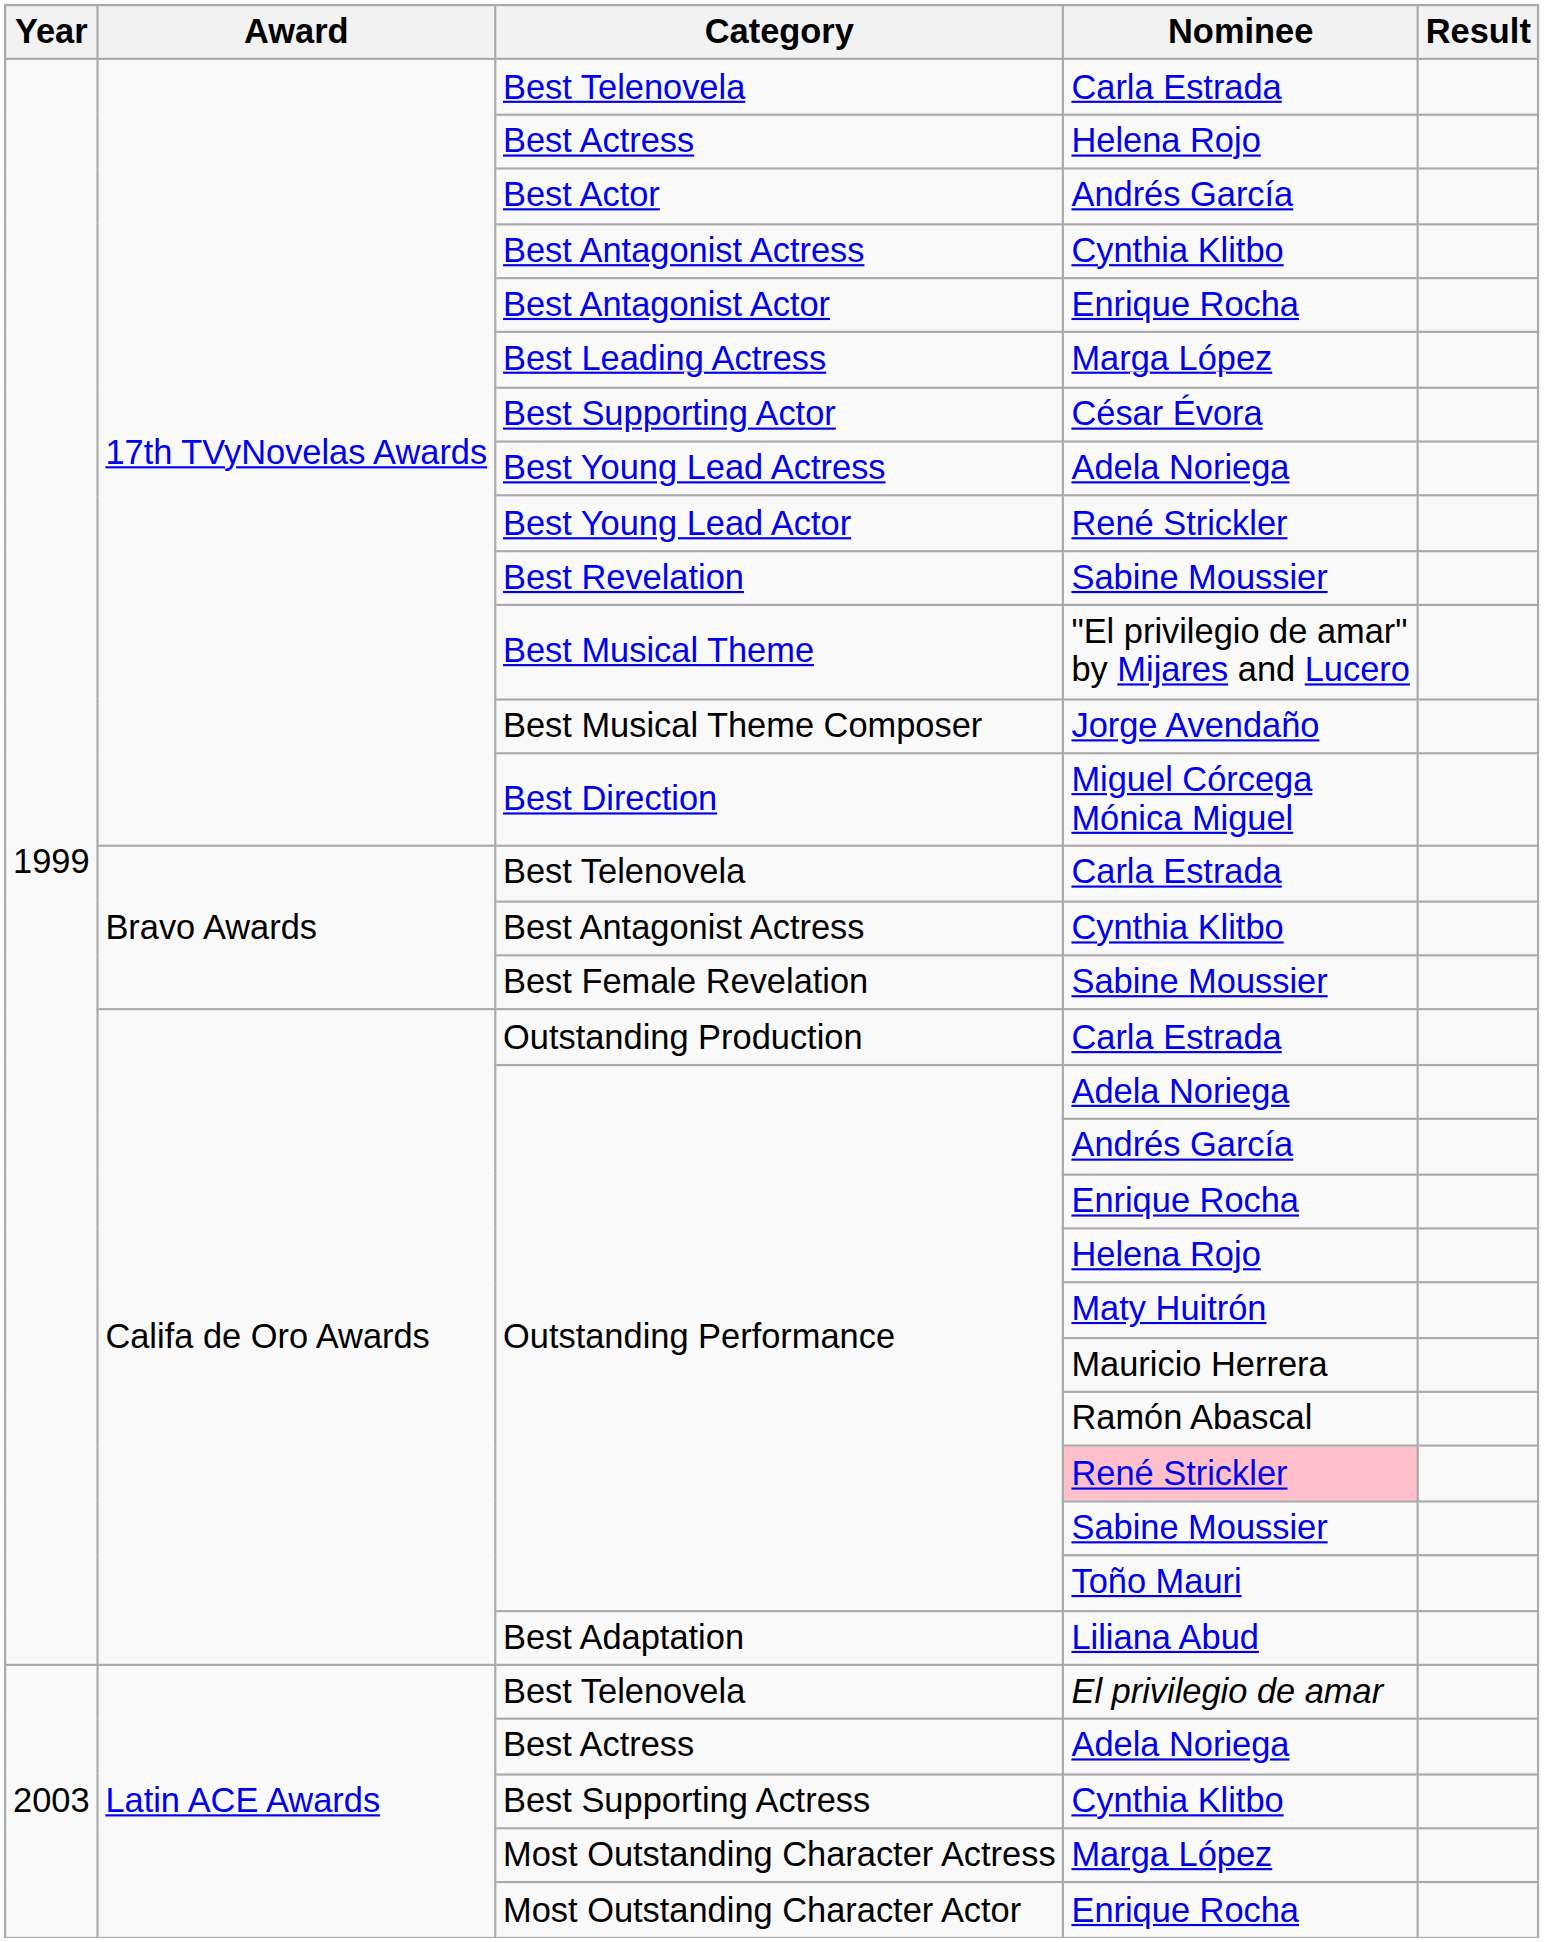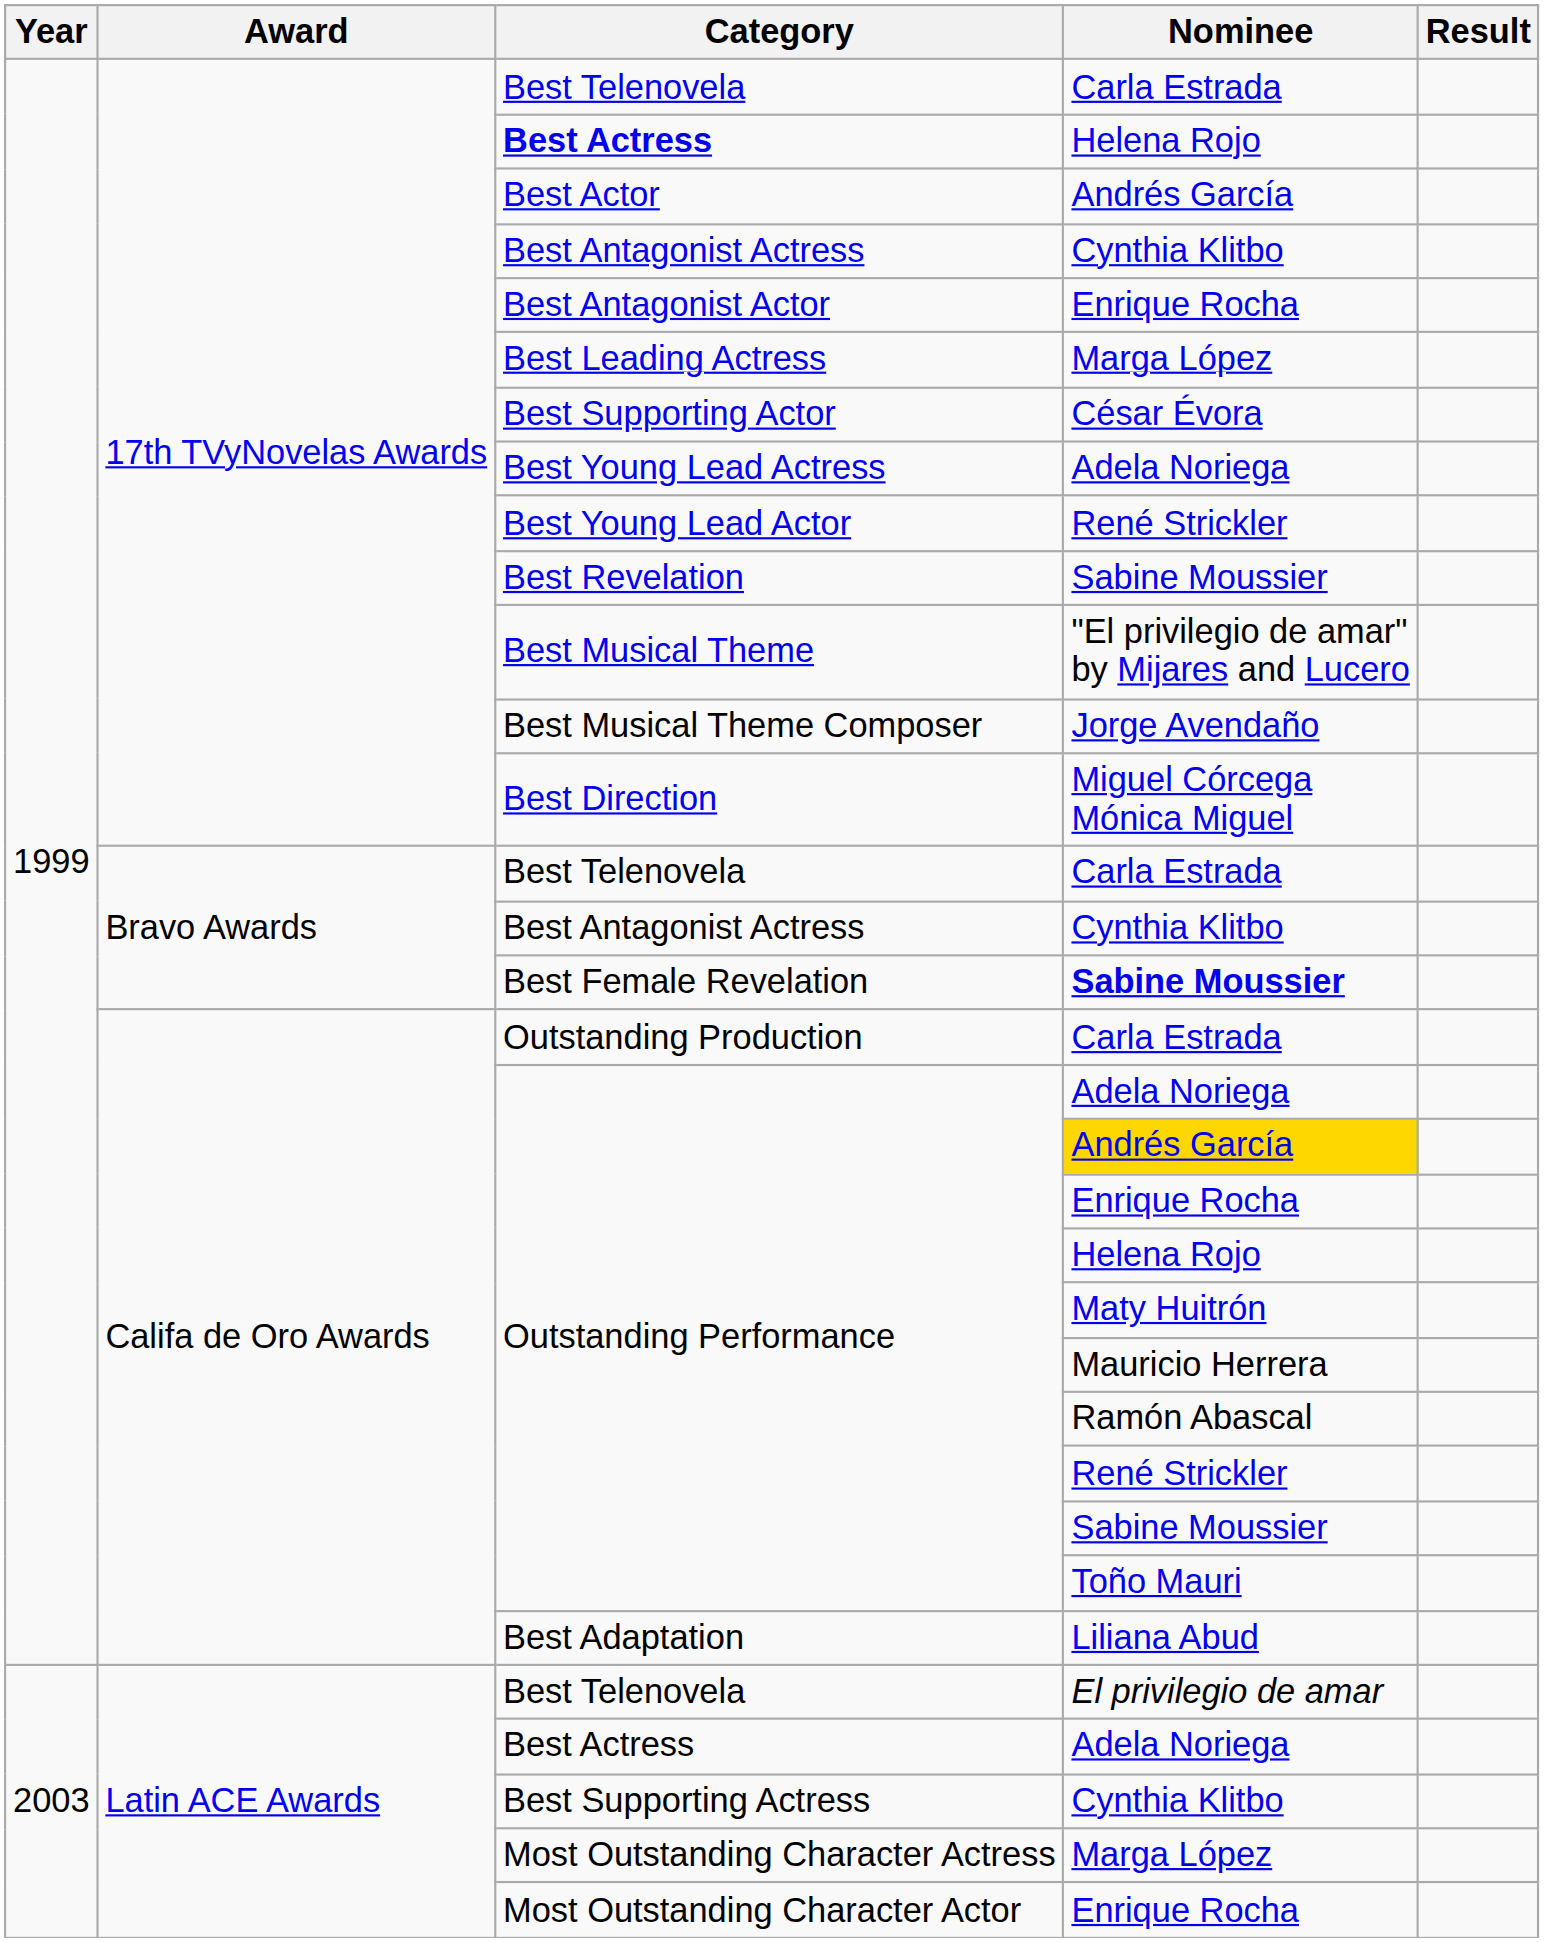(599, 140) normal -> (608, 140) bold
(1200, 982) normal -> (1208, 982) bold
(1182, 1145) no background -> (1182, 1145) gold background
(1179, 1473) pink background -> (1179, 1473) no background
